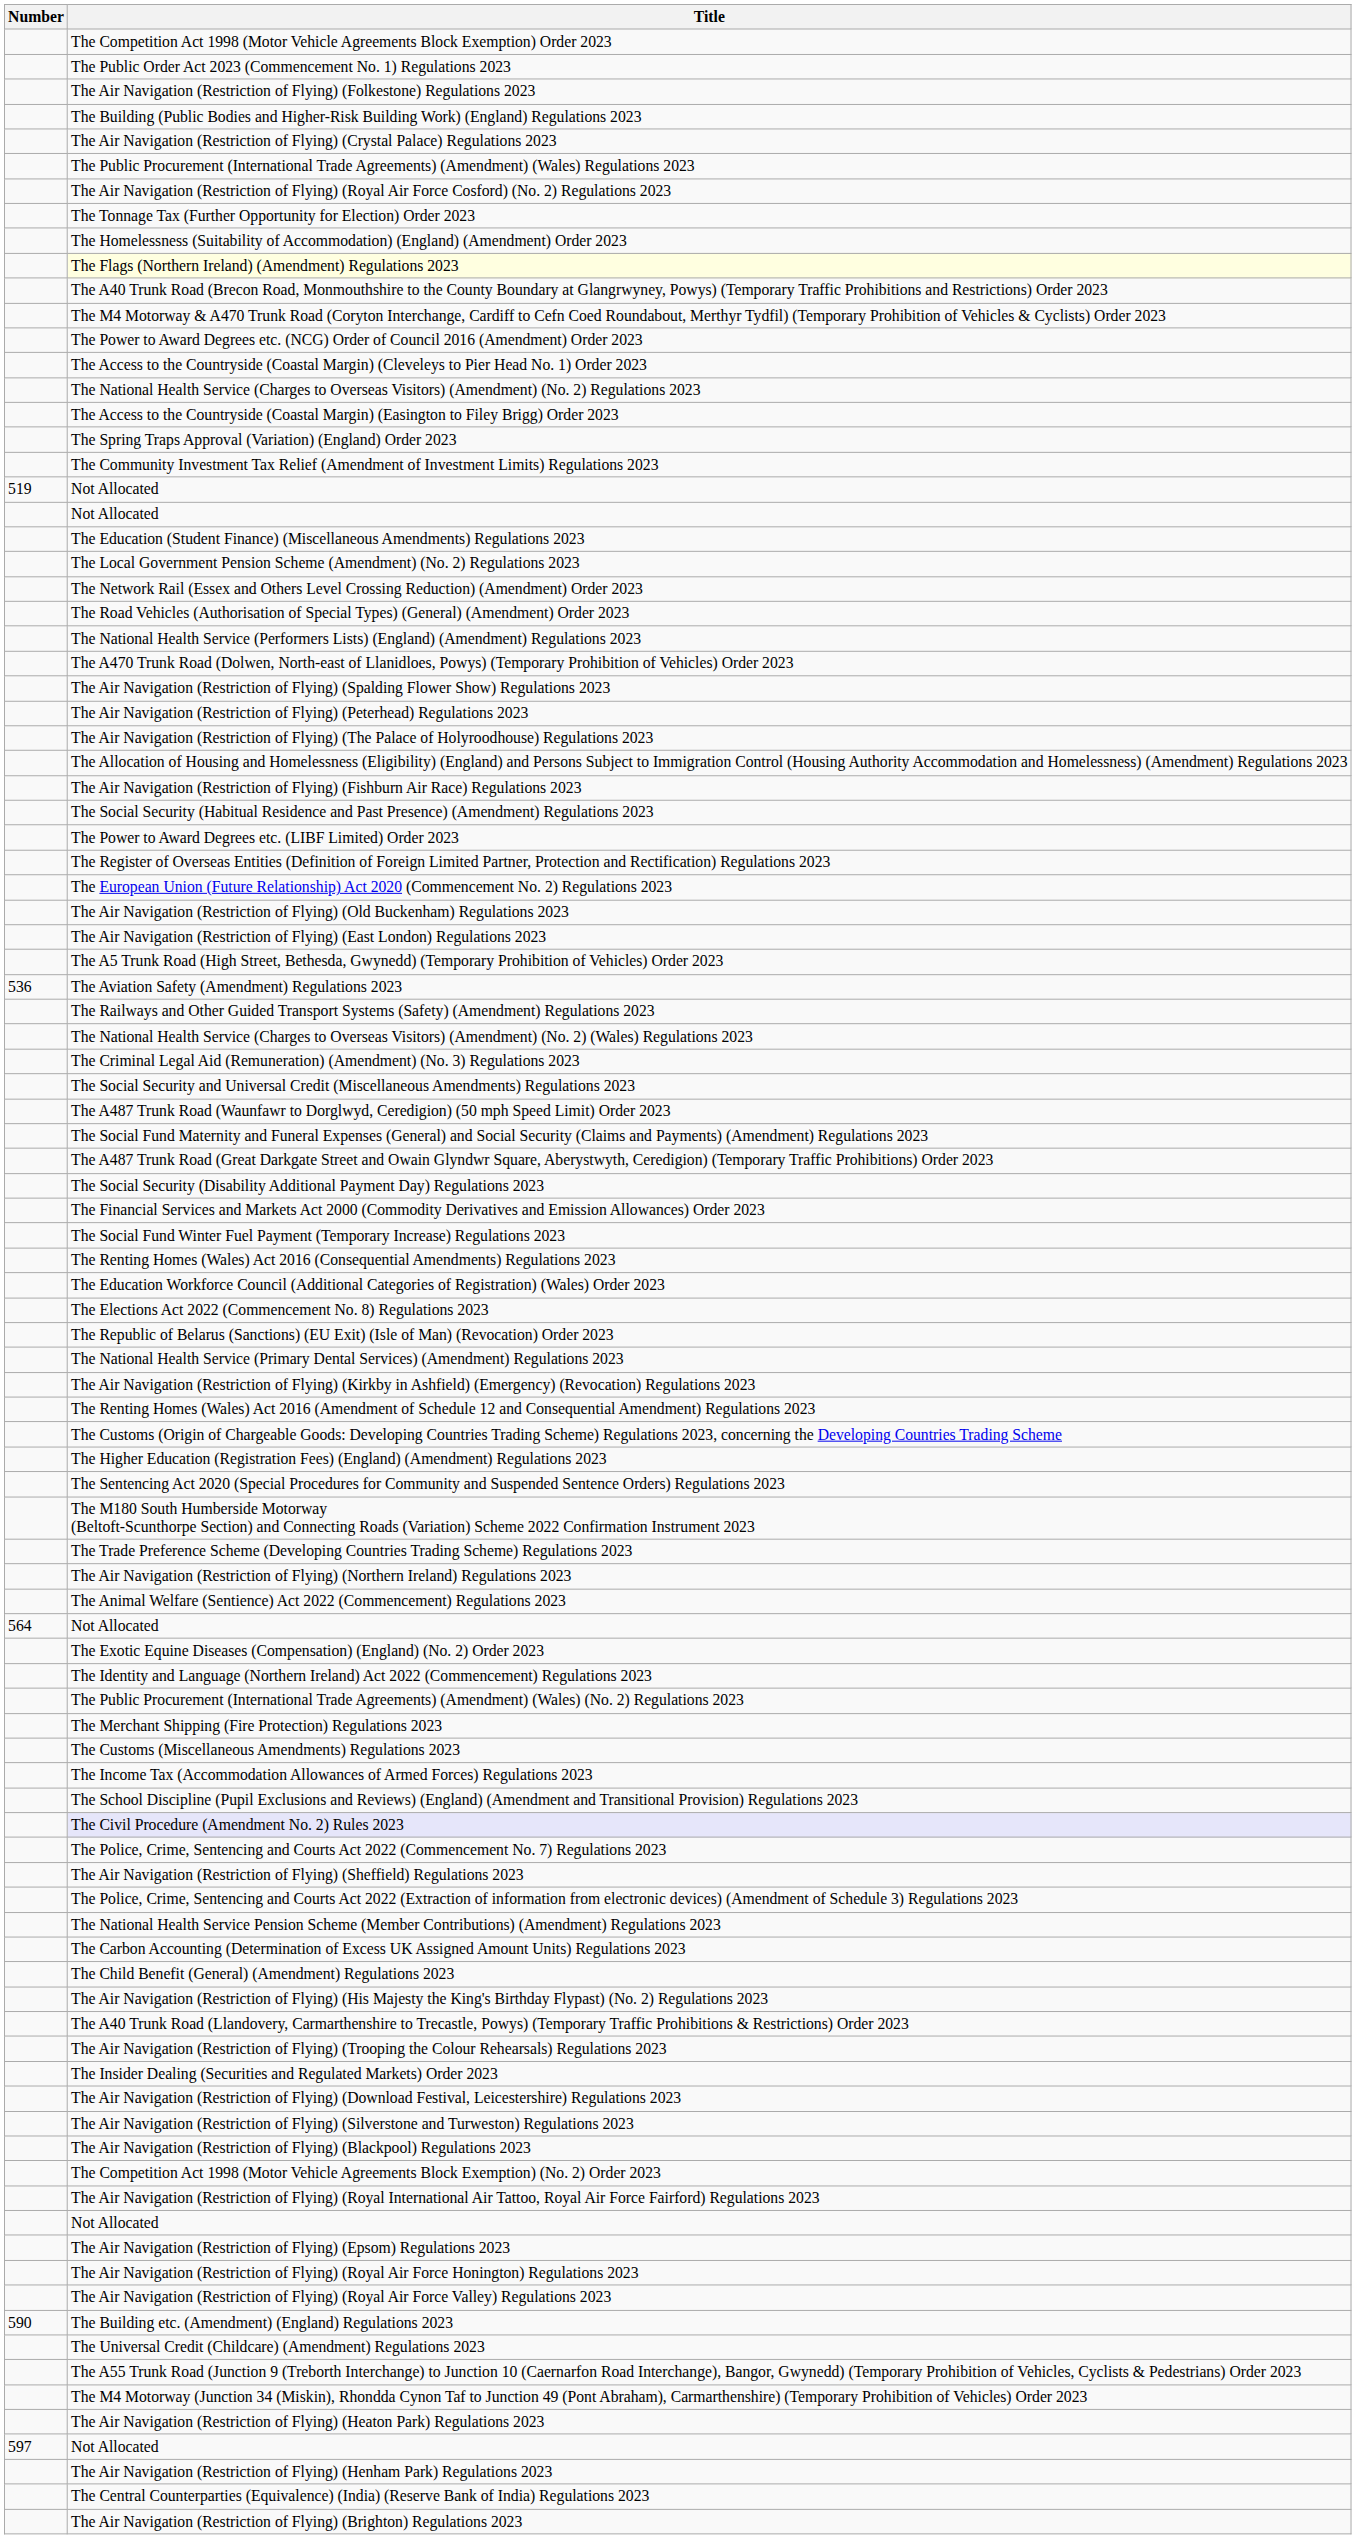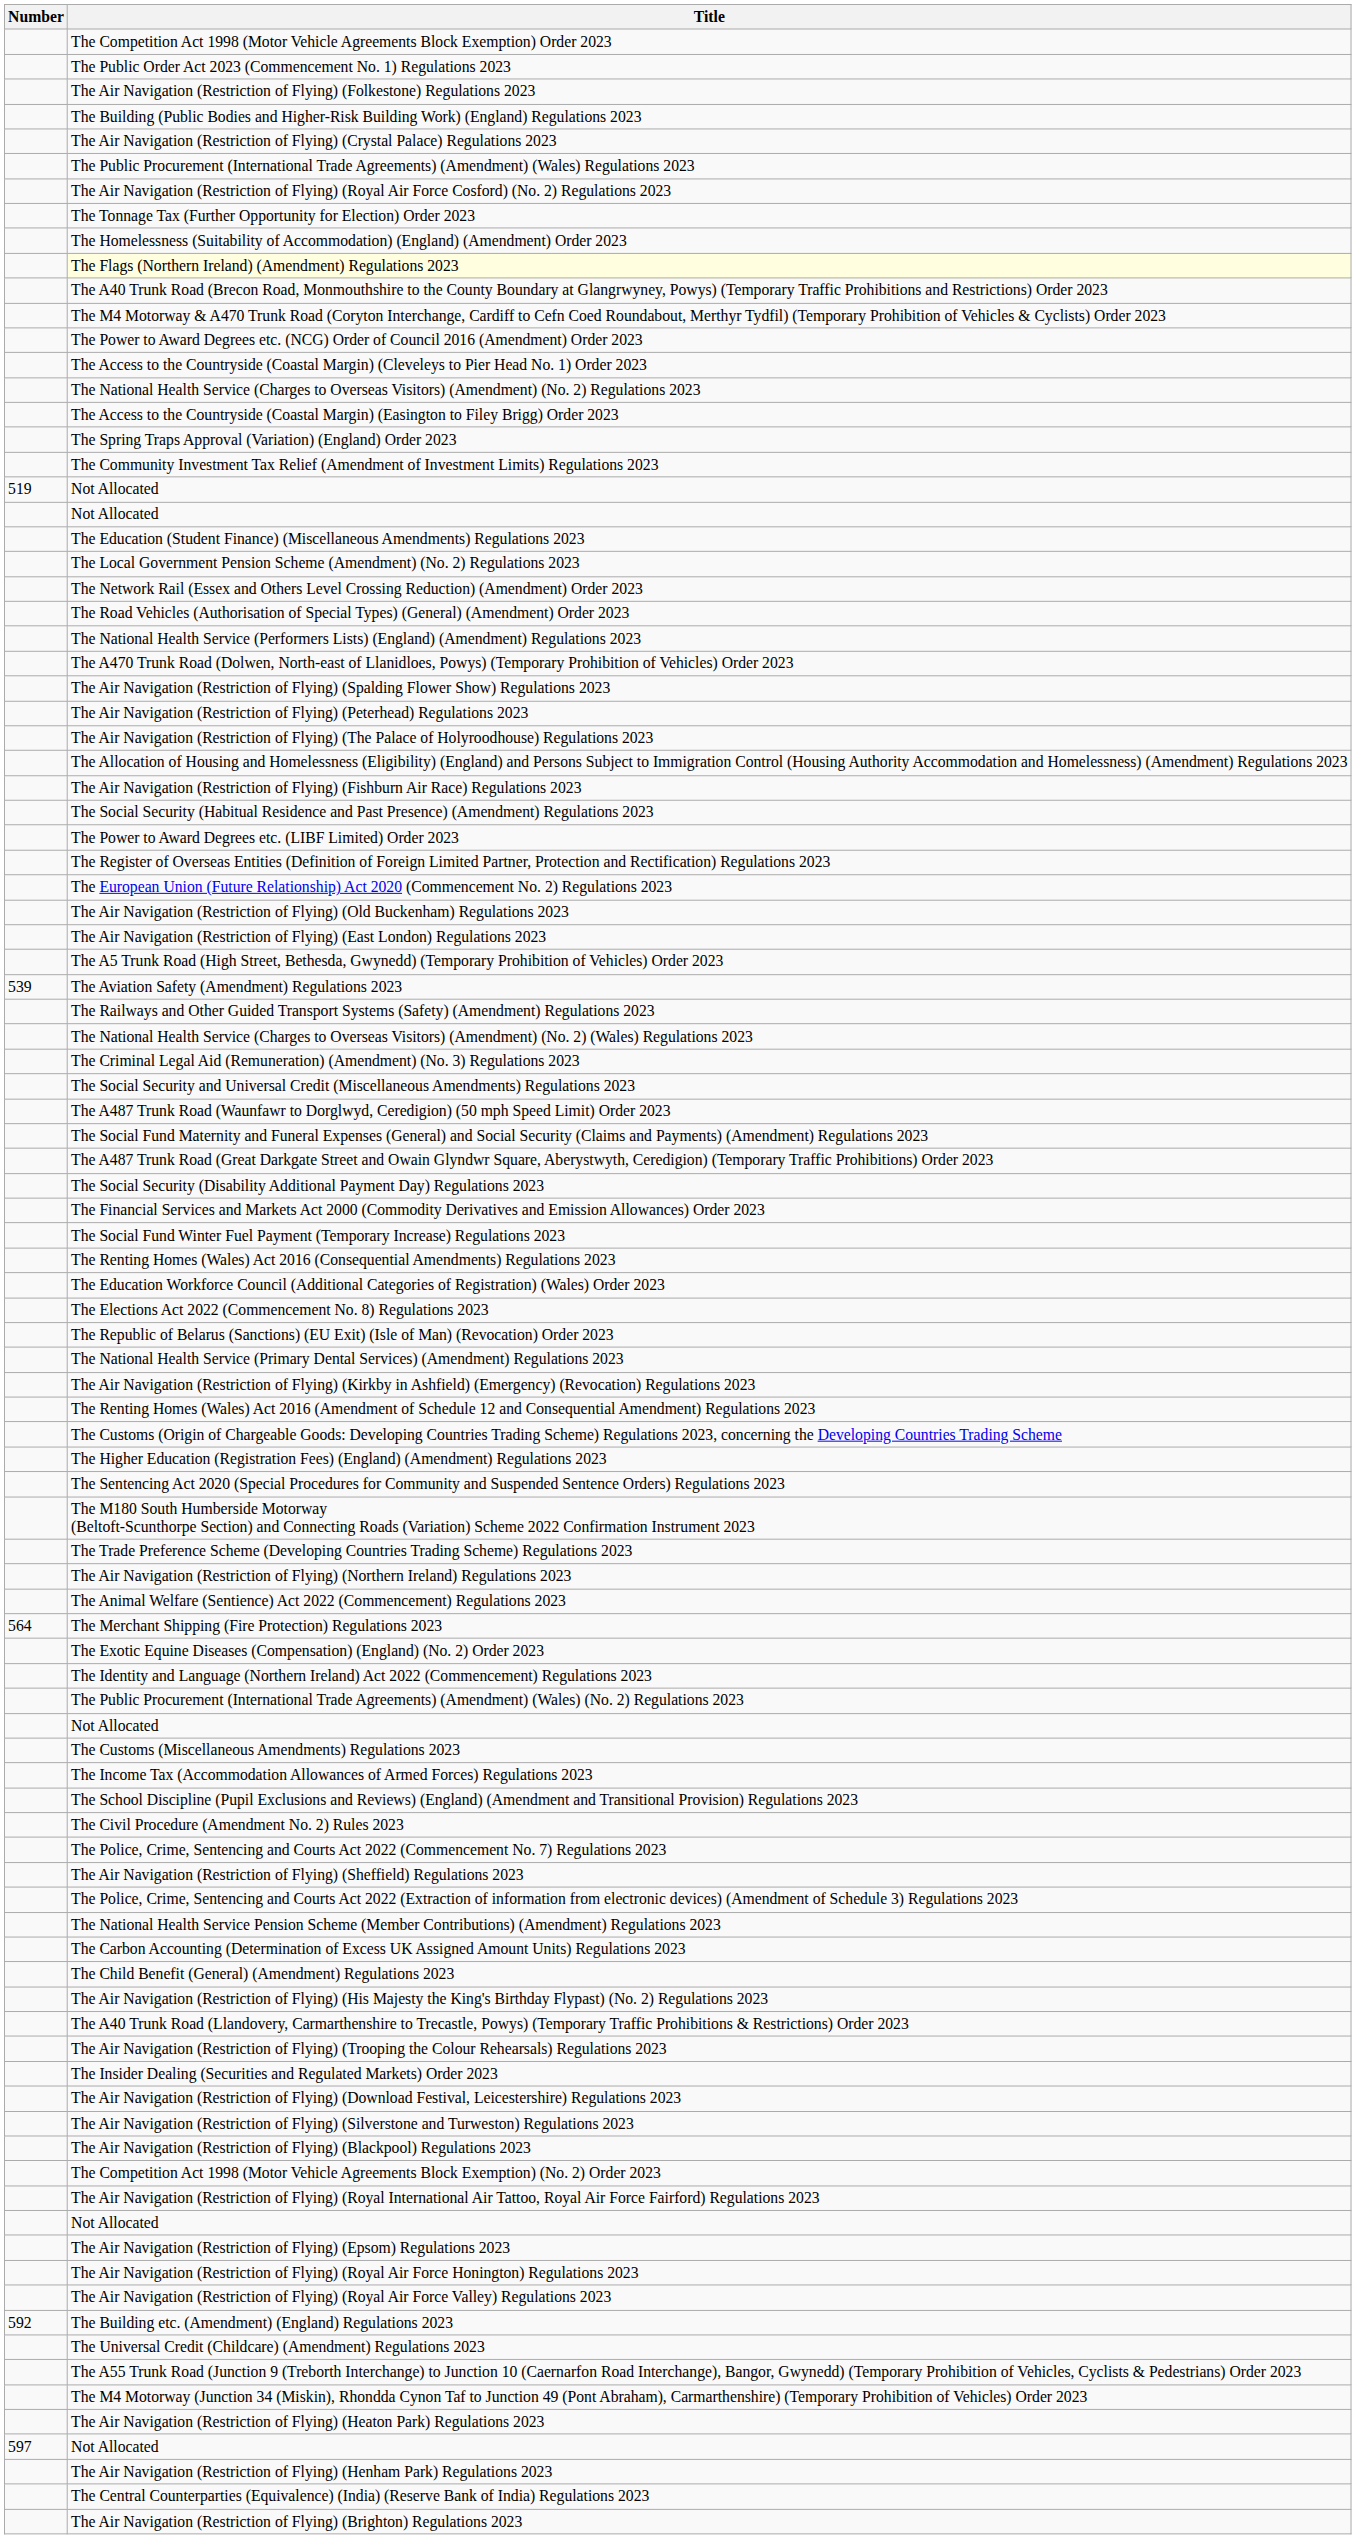(20, 986) 536 -> (20, 986) 539
(115, 1626) Not Allocated -> (257, 1626) The Merchant Shipping (Fire Protection) Regulations 2023
(257, 1725) The Merchant Shipping (Fire Protection) Regulations 2023 -> (115, 1725) Not Allocated
(237, 1825) lavender background -> (237, 1825) no background
(20, 2322) 590 -> (20, 2322) 592
